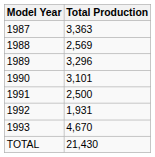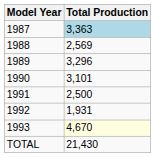(79, 29) no background -> (79, 29) lightblue background
(79, 128) no background -> (79, 128) lightyellow background
